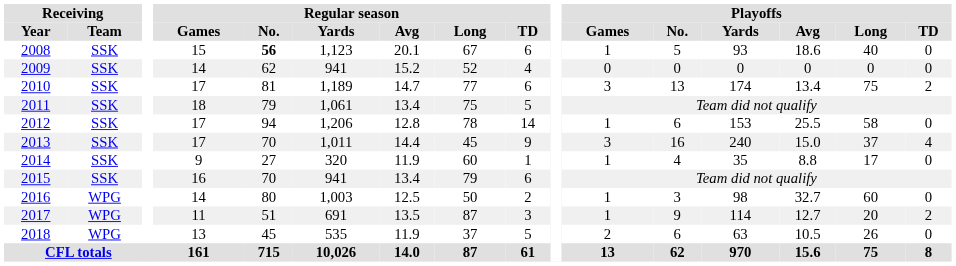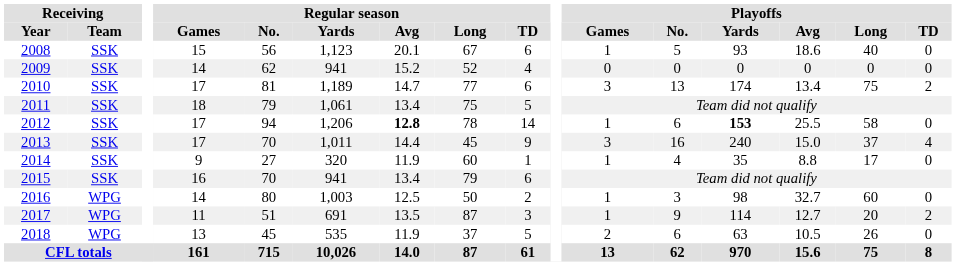(269, 50) bold -> (269, 50) normal
(407, 123) normal -> (407, 123) bold
(740, 123) normal -> (740, 123) bold
